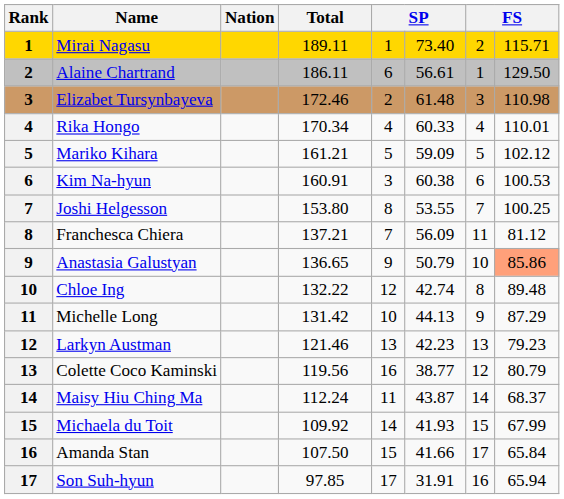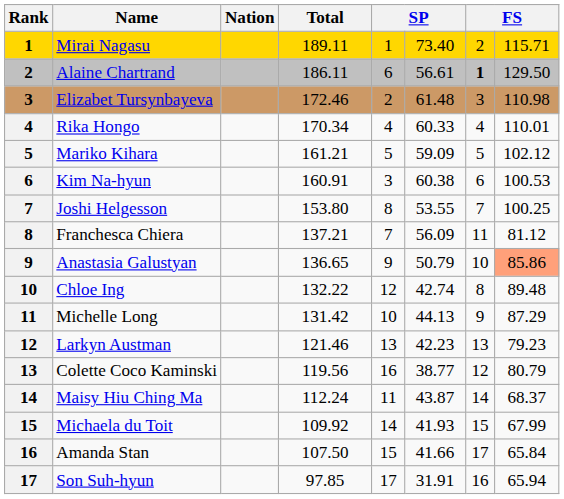(480, 72) normal -> (480, 72) bold
